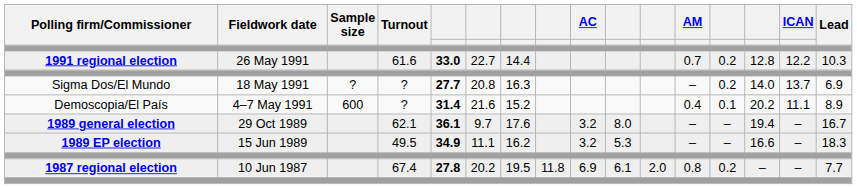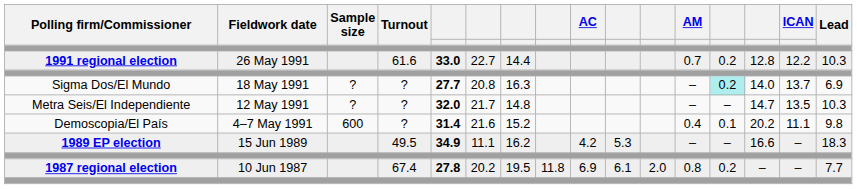(727, 85) no background -> (727, 85) paleturquoise background
+ row: (111, 104)
(834, 104) 8.9 -> (834, 124) 9.8
- row: (111, 124)
(588, 143) 3.2 -> (588, 143) 4.2
